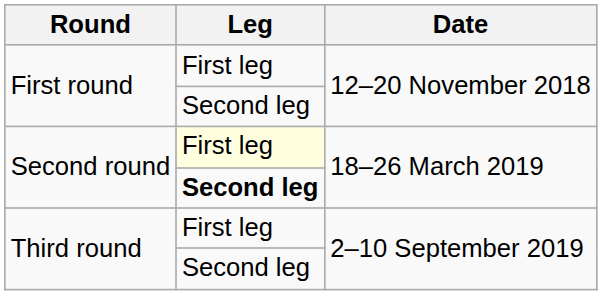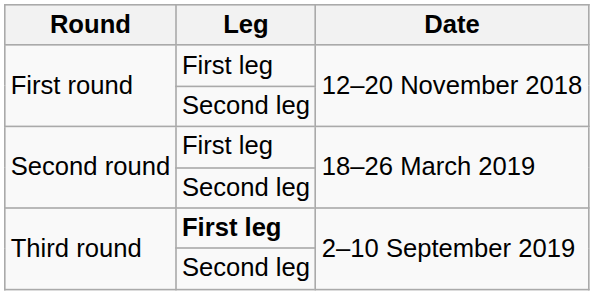(227, 146) lightyellow background -> (227, 146) no background
(250, 187) bold -> (246, 187) normal
(227, 227) normal -> (232, 227) bold
